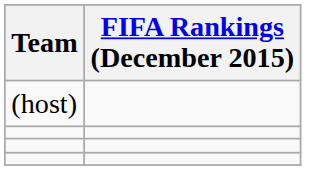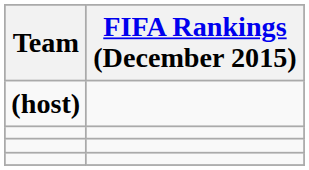(44, 103) normal -> (46, 103) bold
